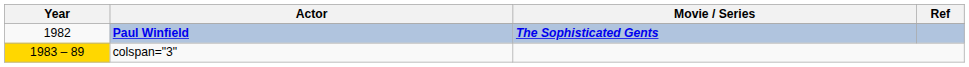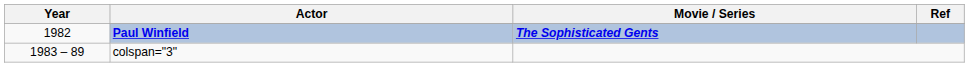(57, 52) gold background -> (57, 52) no background
